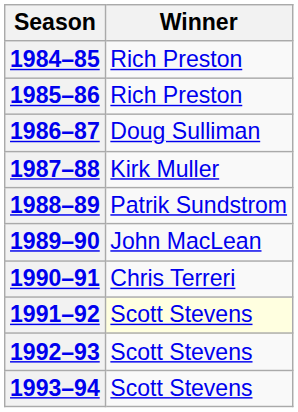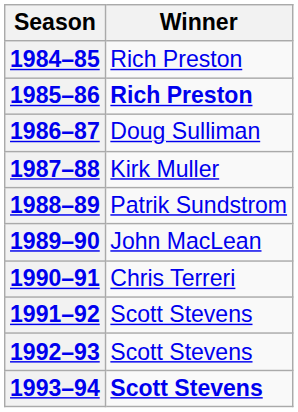(176, 95) normal -> (181, 95) bold
(181, 315) lightyellow background -> (181, 315) no background
(181, 388) normal -> (187, 388) bold
